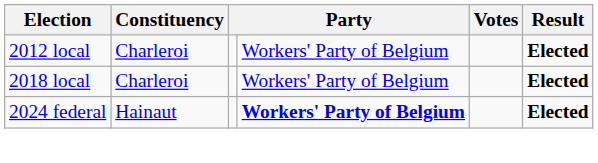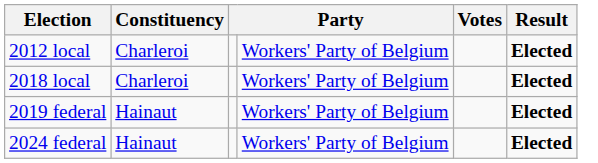+ row: (58, 111)
(353, 111) bold -> (345, 142) normal
